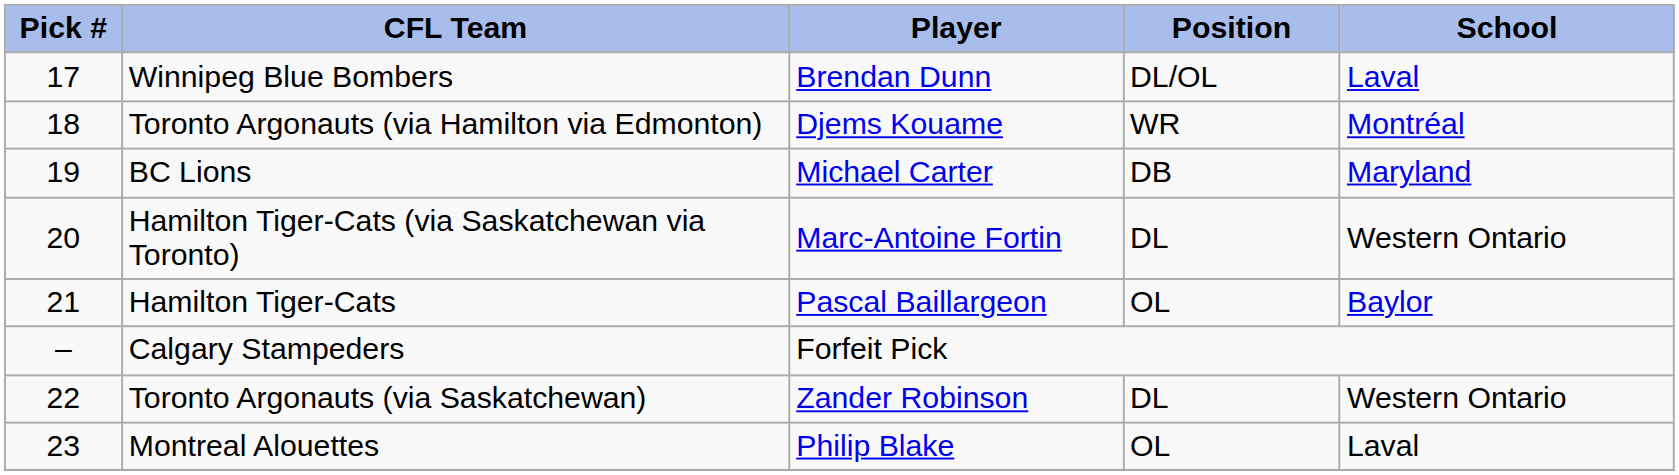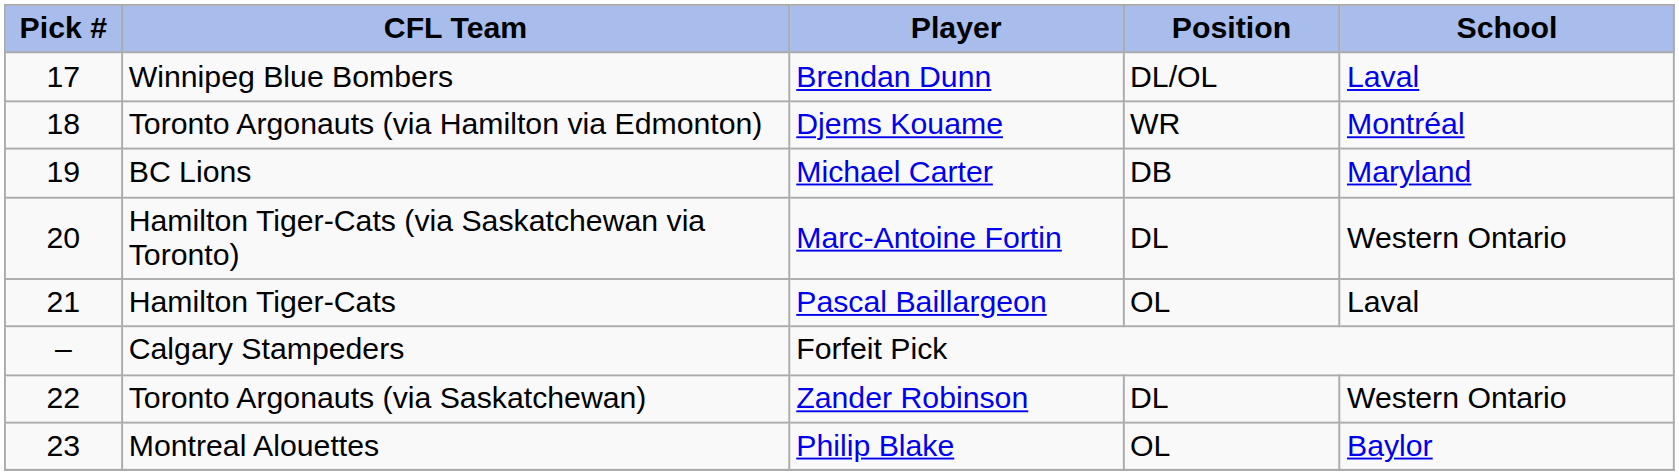(1390, 302) Baylor -> (1383, 302) Laval
(1383, 446) Laval -> (1390, 446) Baylor
